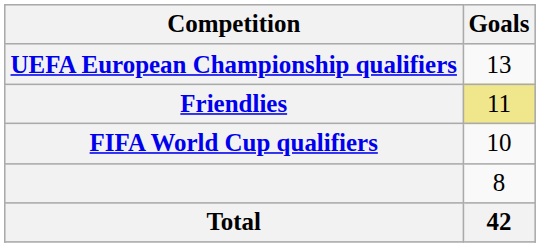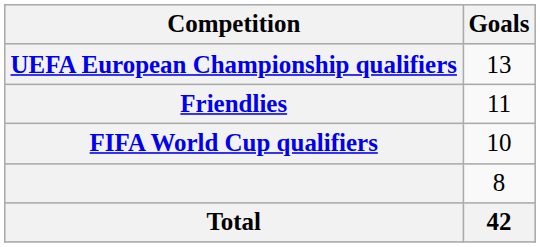(499, 103) khaki background -> (499, 103) no background
